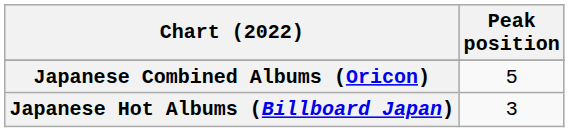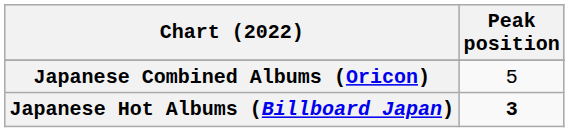(512, 109) normal -> (512, 109) bold
